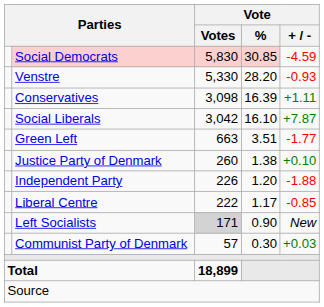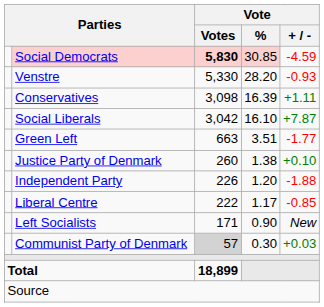(222, 56) normal -> (222, 56) bold
(227, 222) lightgrey background -> (227, 222) no background
(231, 243) no background -> (231, 243) lightgrey background
